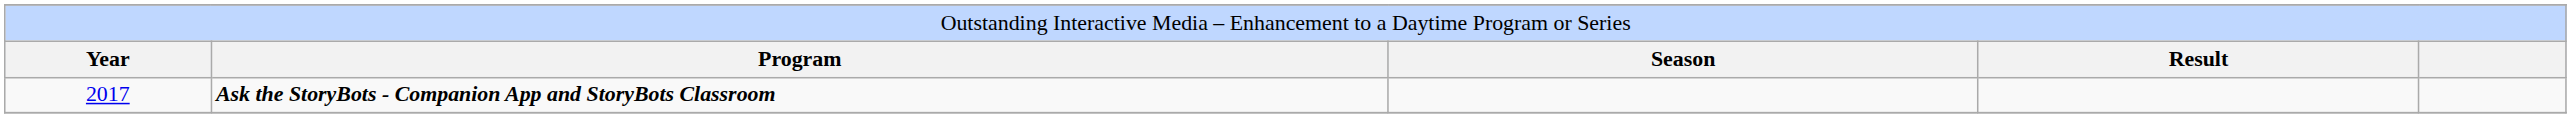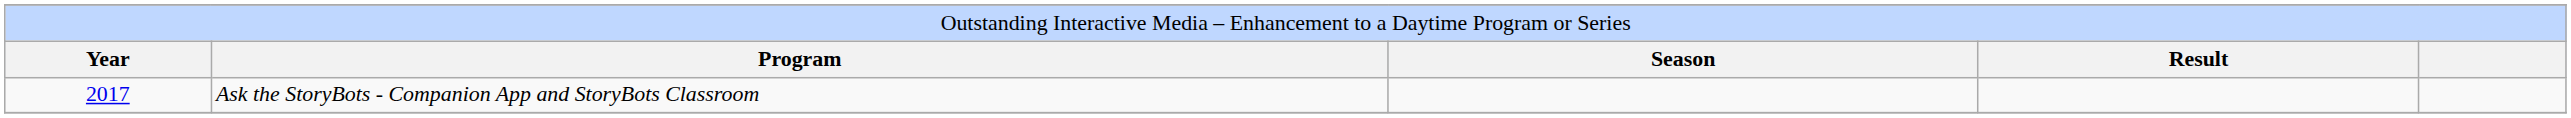(496, 95) bold -> (488, 95) normal
